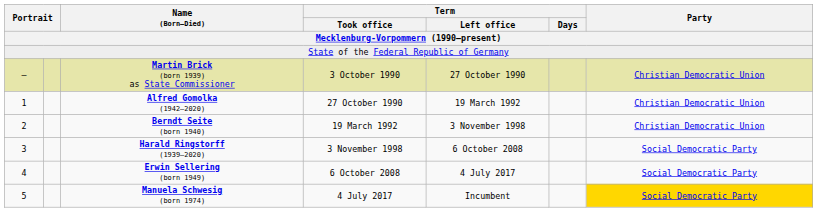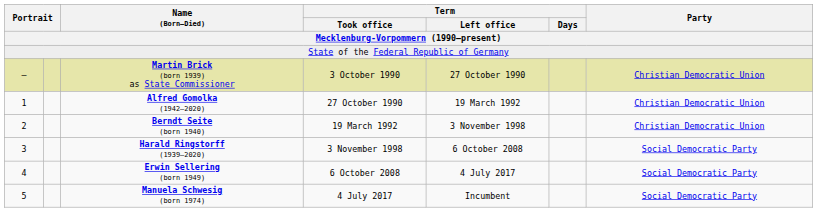(699, 196) gold background -> (699, 196) no background
